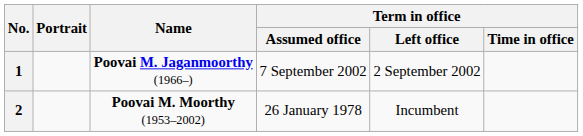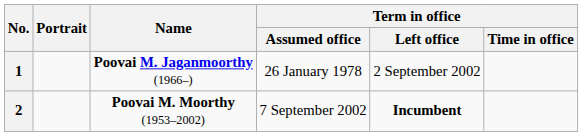(313, 71) 7 September 2002 -> (313, 71) 26 January 1978
(313, 111) 26 January 1978 -> (313, 111) 7 September 2002
(427, 111) normal -> (427, 111) bold
